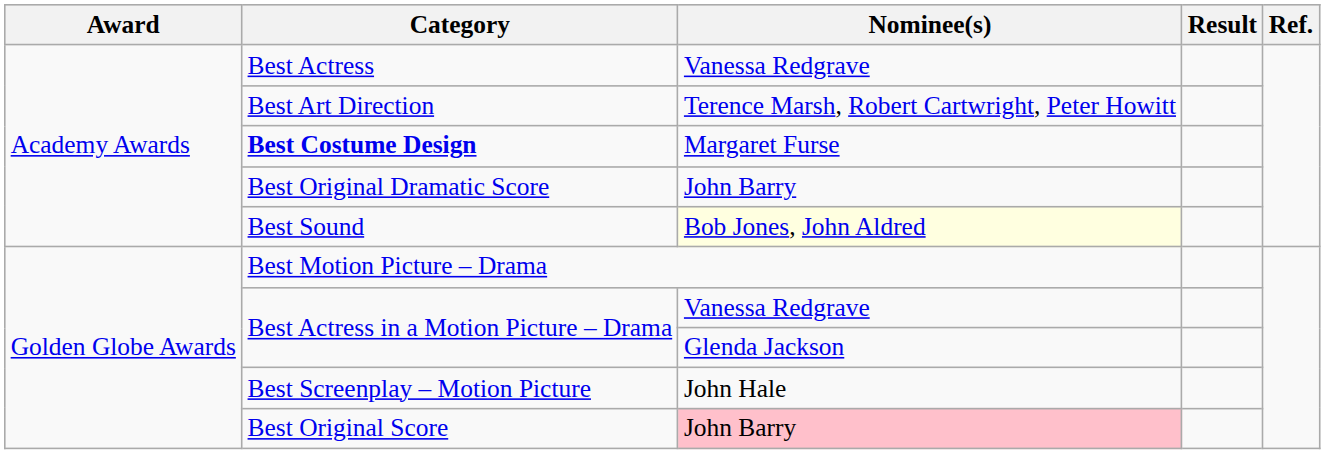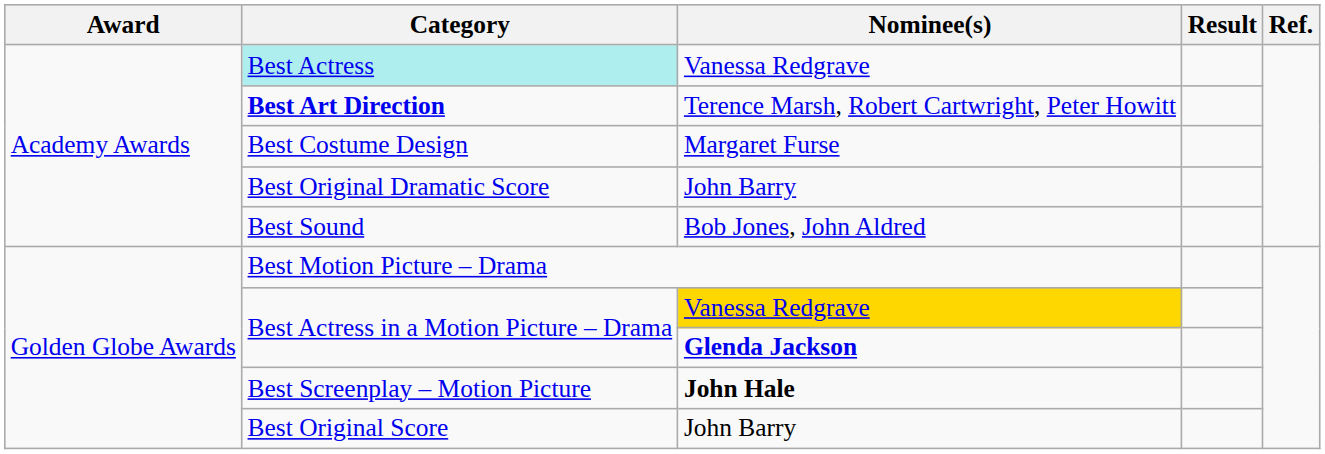(311, 65) no background -> (311, 65) paleturquoise background
(341, 105) normal -> (346, 105) bold
(362, 145) bold -> (358, 145) normal
(805, 226) lightyellow background -> (805, 226) no background
(777, 307) no background -> (777, 307) gold background
(764, 347) normal -> (771, 347) bold
(735, 387) normal -> (739, 387) bold
(740, 428) pink background -> (740, 428) no background
